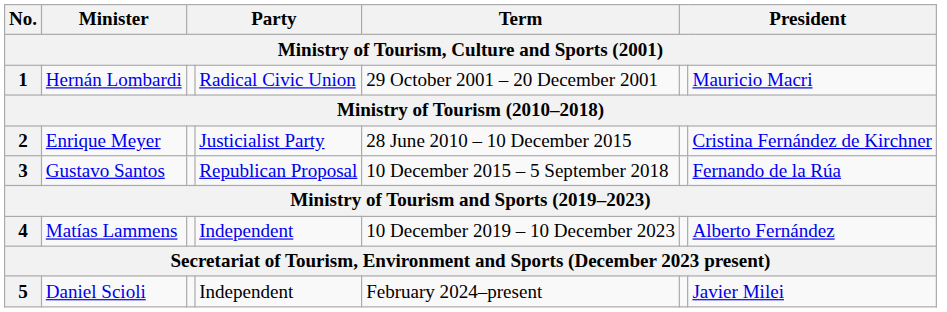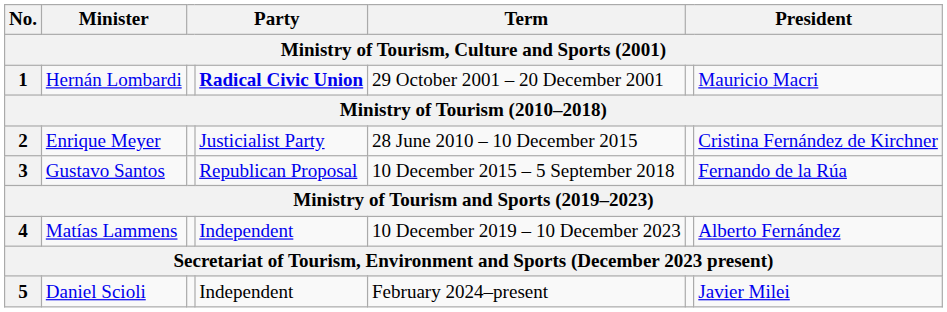(277, 79) normal -> (281, 79) bold
